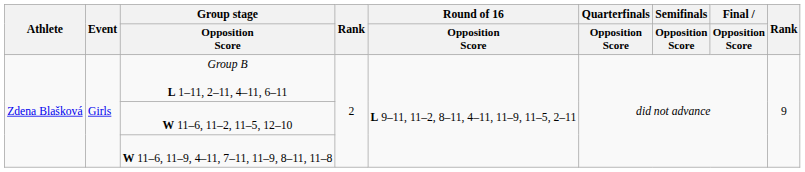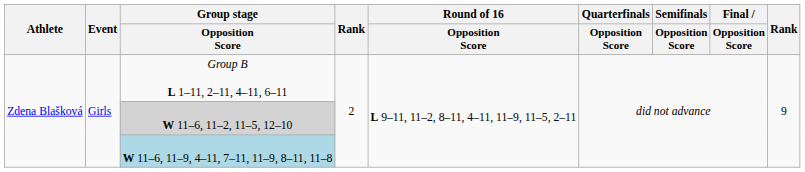(228, 125) no background -> (228, 125) lightgrey background
(228, 158) no background -> (228, 158) lightblue background
